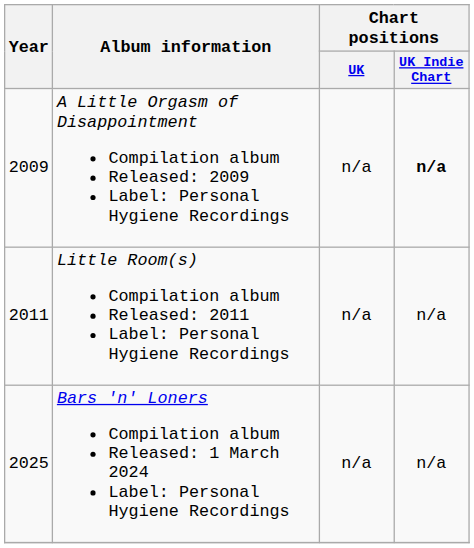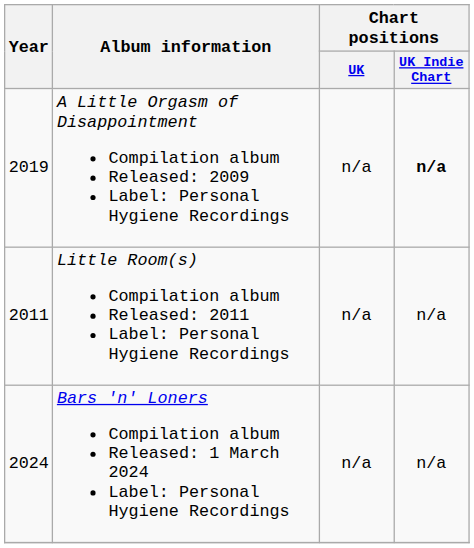(29, 168) 2009 -> (29, 168) 2019
(29, 464) 2025 -> (29, 464) 2024
